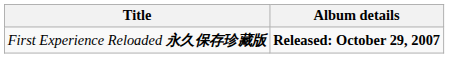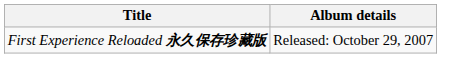(357, 40) bold -> (353, 40) normal
